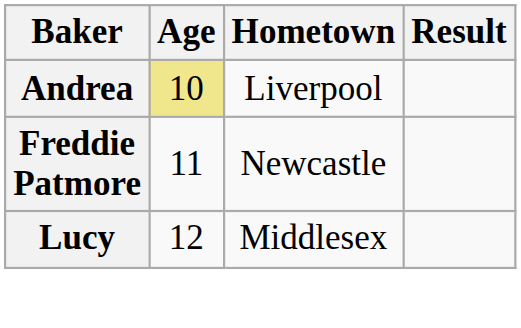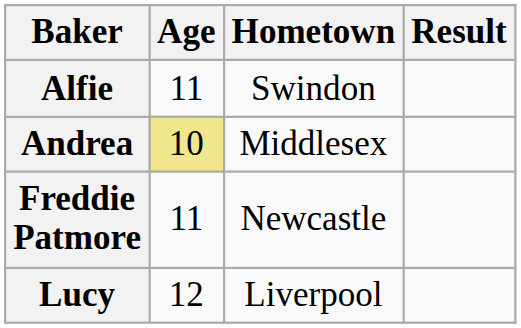+ row: (77, 87)
(313, 87) Liverpool -> (313, 143) Middlesex
(313, 238) Middlesex -> (313, 294) Liverpool
